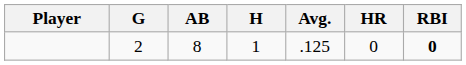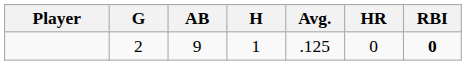(197, 45) 8 -> (197, 45) 9
